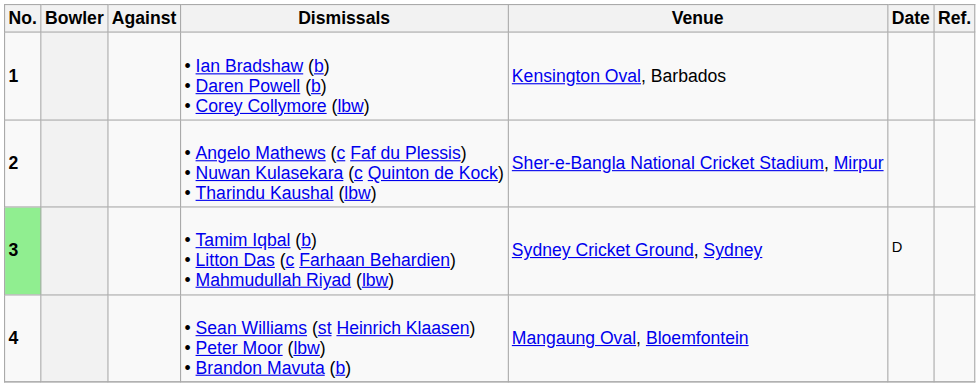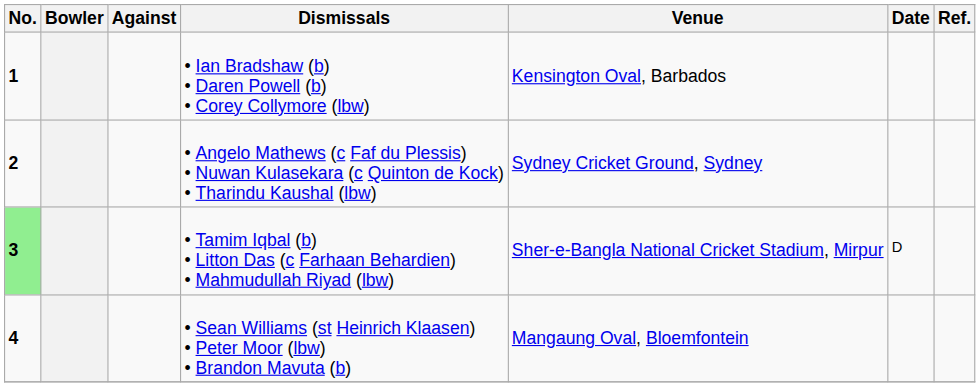(698, 163) Sher-e-Bangla National Cricket Stadium, Mirpur -> (637, 163) Sydney Cricket Ground, Sydney
(637, 250) Sydney Cricket Ground, Sydney -> (698, 250) Sher-e-Bangla National Cricket Stadium, Mirpur
